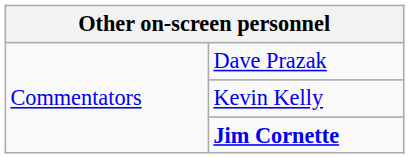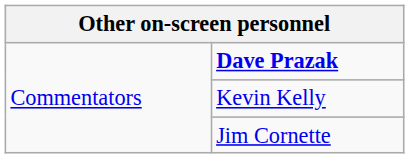(270, 61) normal -> (277, 61) bold
(276, 134) bold -> (273, 134) normal
